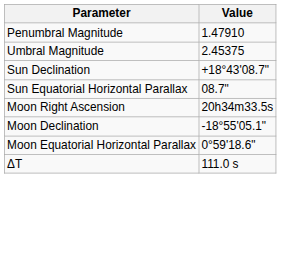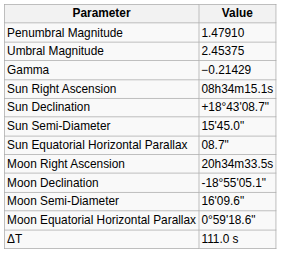+ row: (28, 70)
+ row: (62, 88)
+ row: (59, 126)
+ row: (63, 201)
